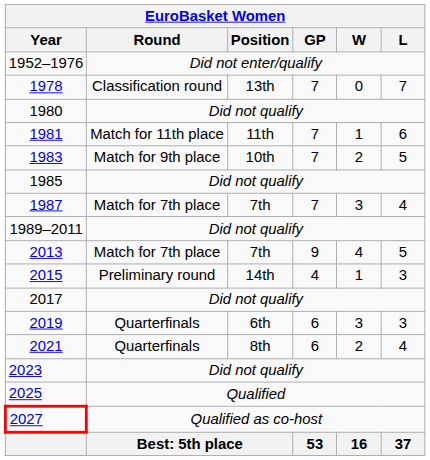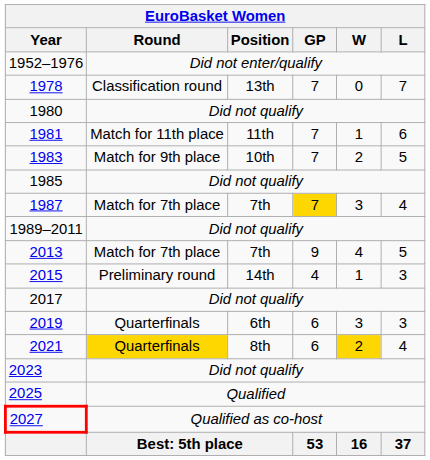(315, 205) no background -> (315, 205) gold background
(157, 346) no background -> (157, 346) gold background
(359, 346) no background -> (359, 346) gold background
